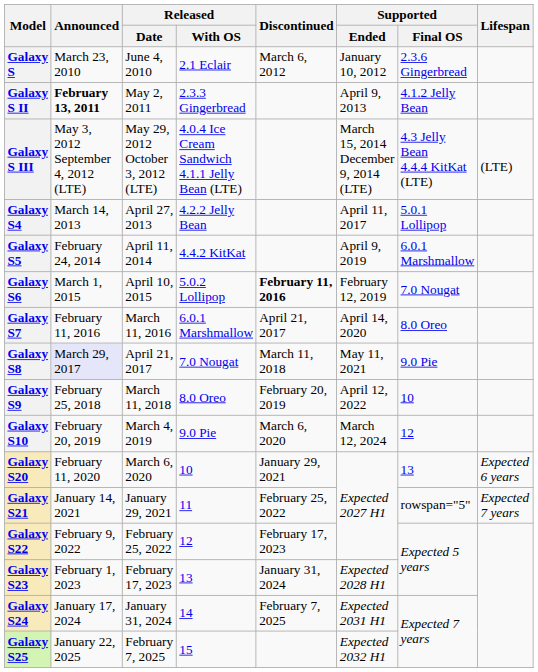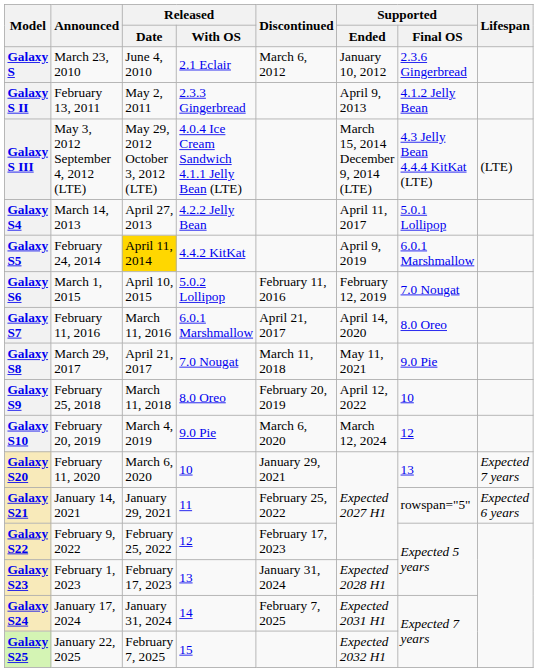(81, 100) bold -> (78, 100) normal
(149, 253) no background -> (149, 253) gold background
(296, 289) bold -> (293, 289) normal
(81, 361) lavender background -> (81, 361) no background
(505, 469) Expected 6 years -> (505, 469) Expected 7 years
(505, 505) Expected 7 years -> (505, 505) Expected 6 years
